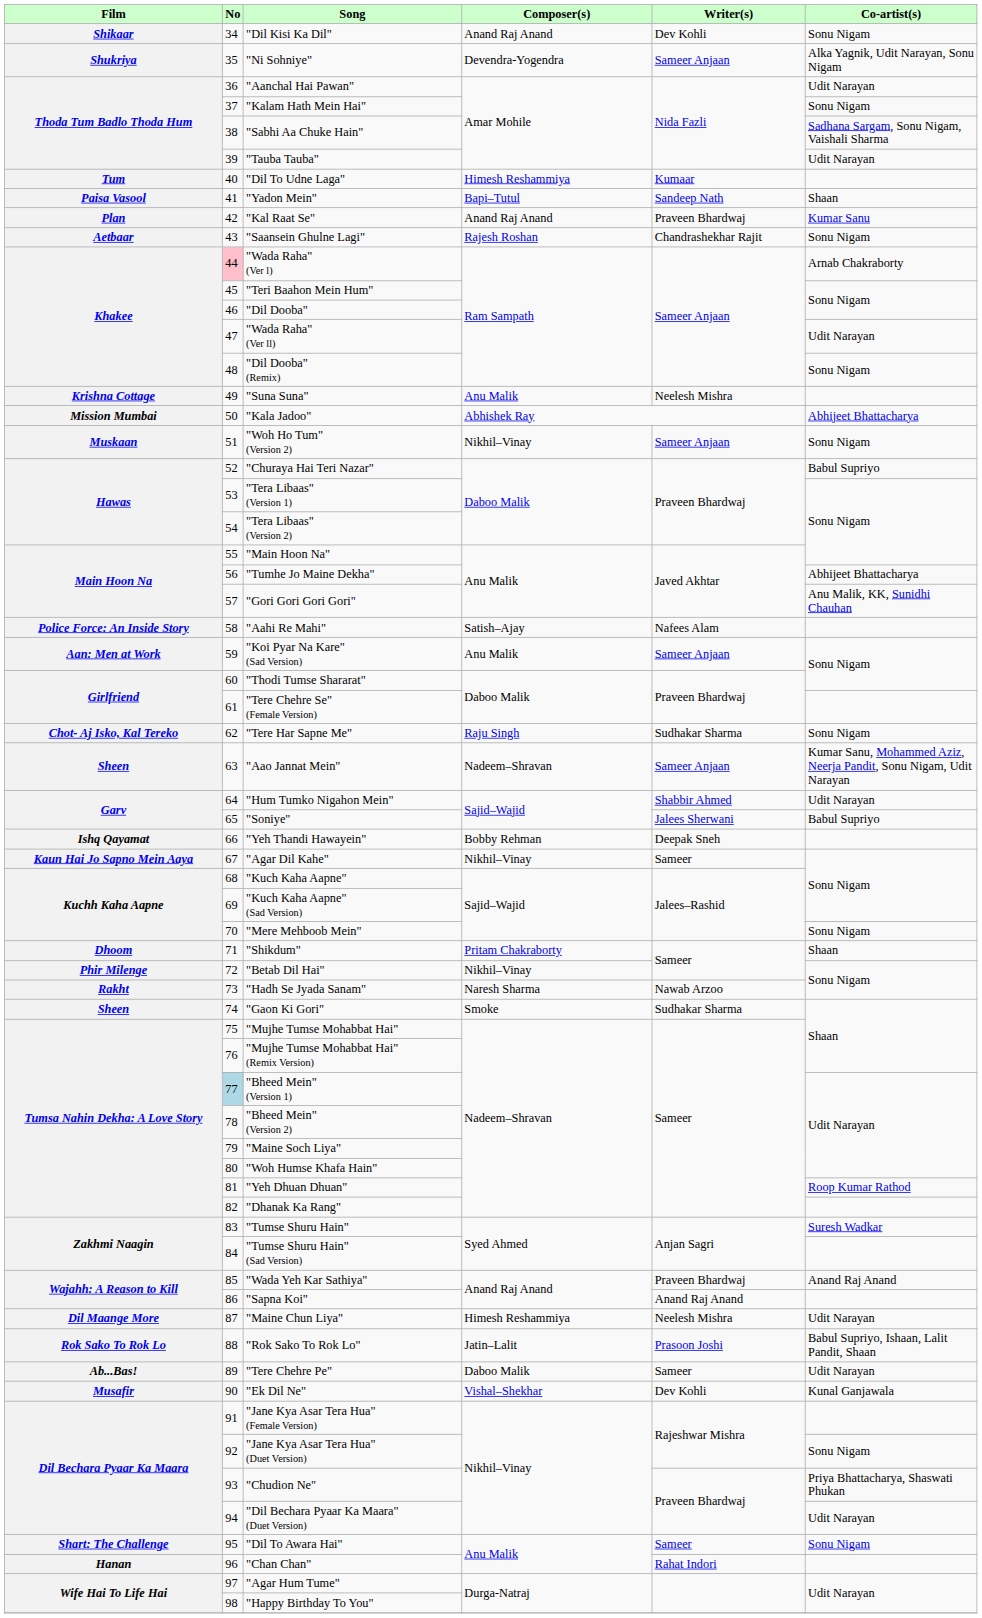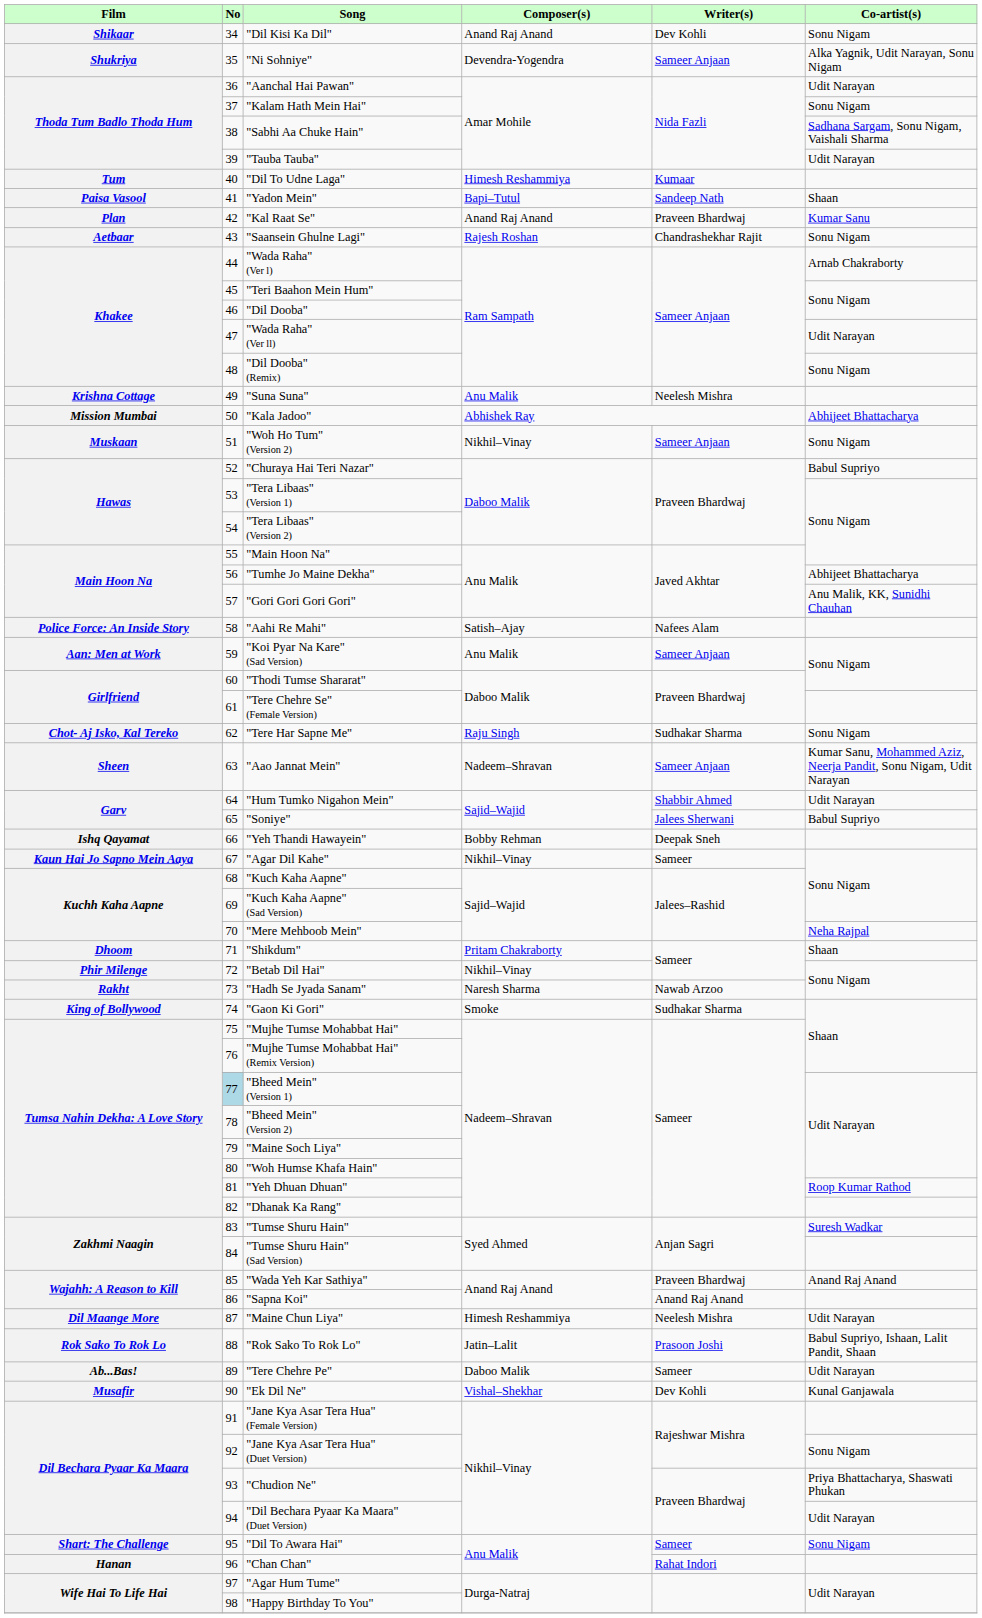(232, 263) pink background -> (232, 263) no background
(839, 931) Sonu Nigam -> (839, 931) Neha Rajpal
(113, 1009) Sheen -> (113, 1009) King of Bollywood
